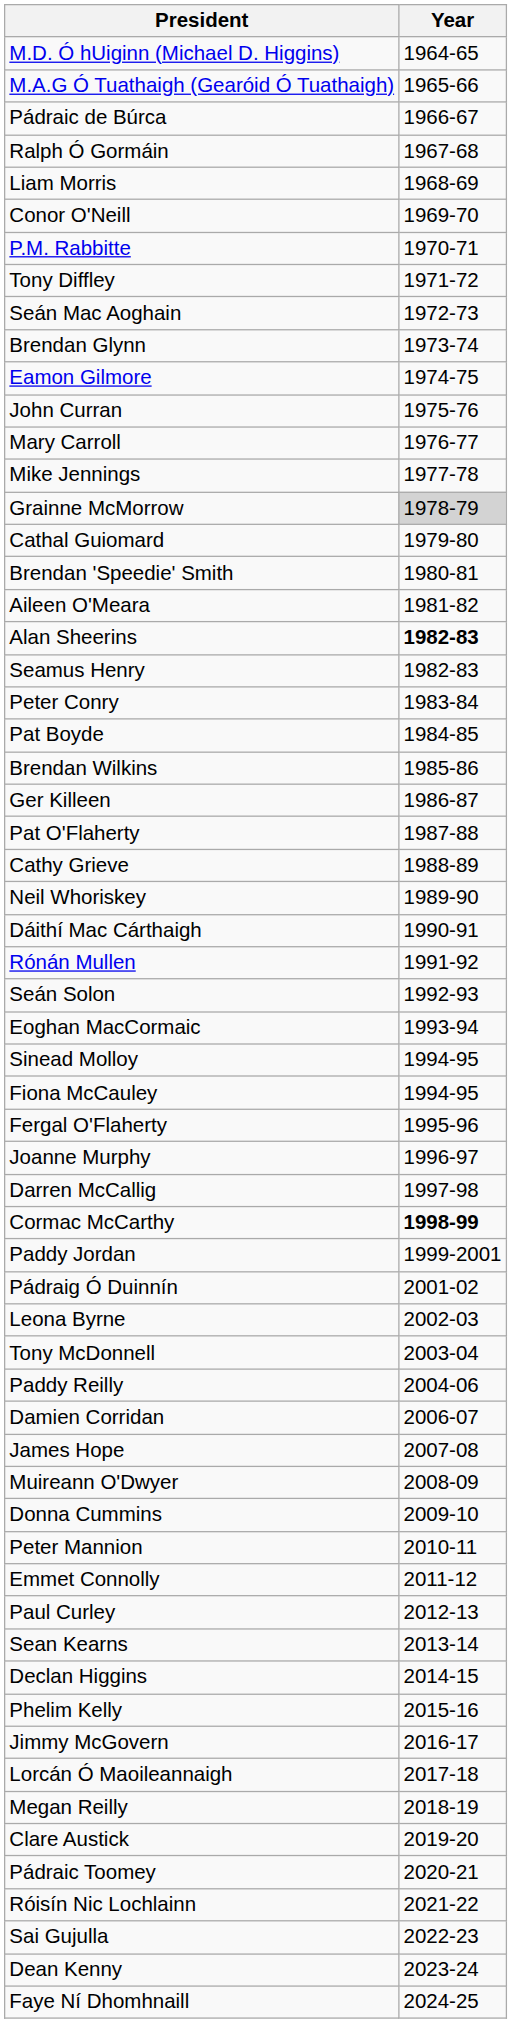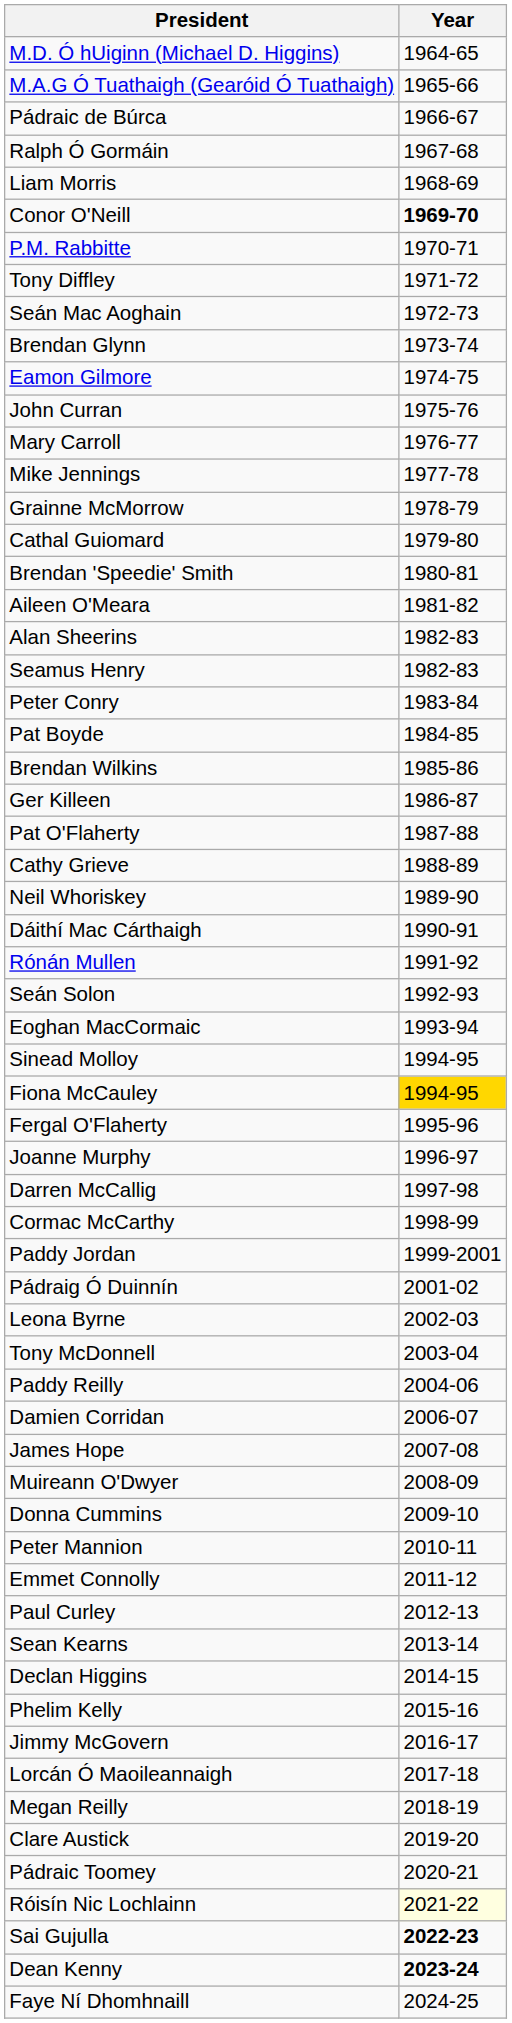(441, 215) normal -> (441, 215) bold
(441, 507) lightgrey background -> (441, 507) no background
(441, 637) bold -> (441, 637) normal
(441, 1092) no background -> (441, 1092) gold background
(441, 1222) bold -> (441, 1222) normal
(441, 1904) no background -> (441, 1904) lightyellow background
(441, 1937) normal -> (441, 1937) bold
(441, 1969) normal -> (441, 1969) bold
